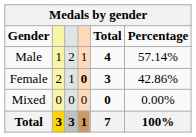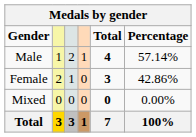(84, 79) bold -> (84, 79) normal
